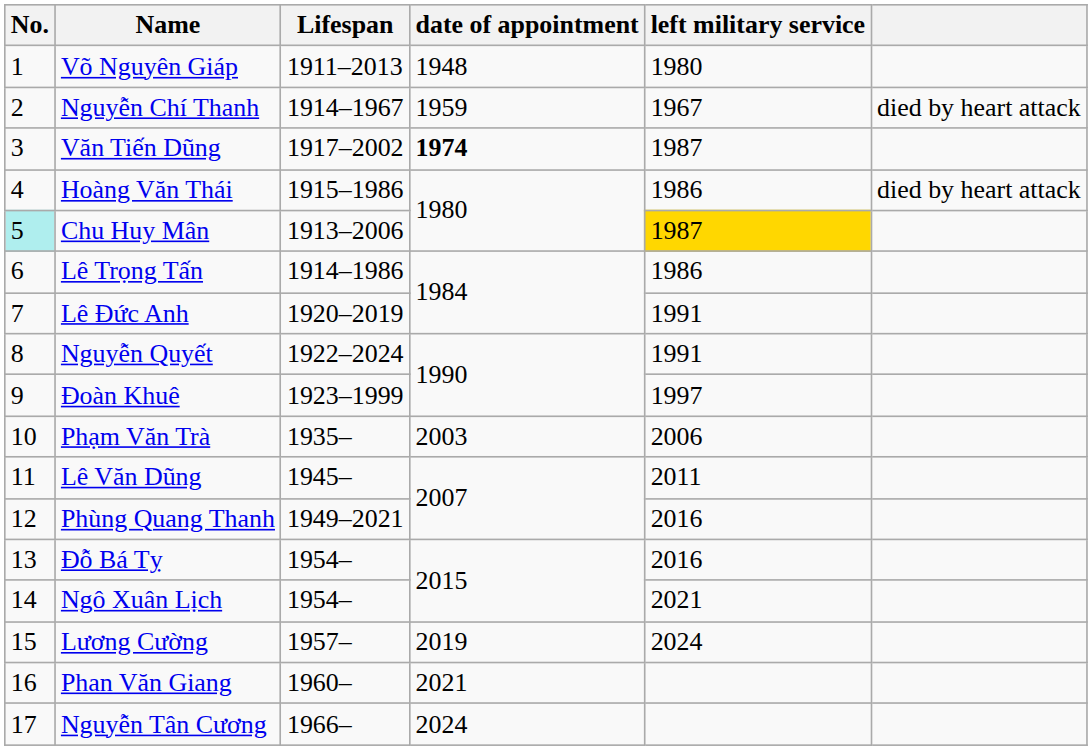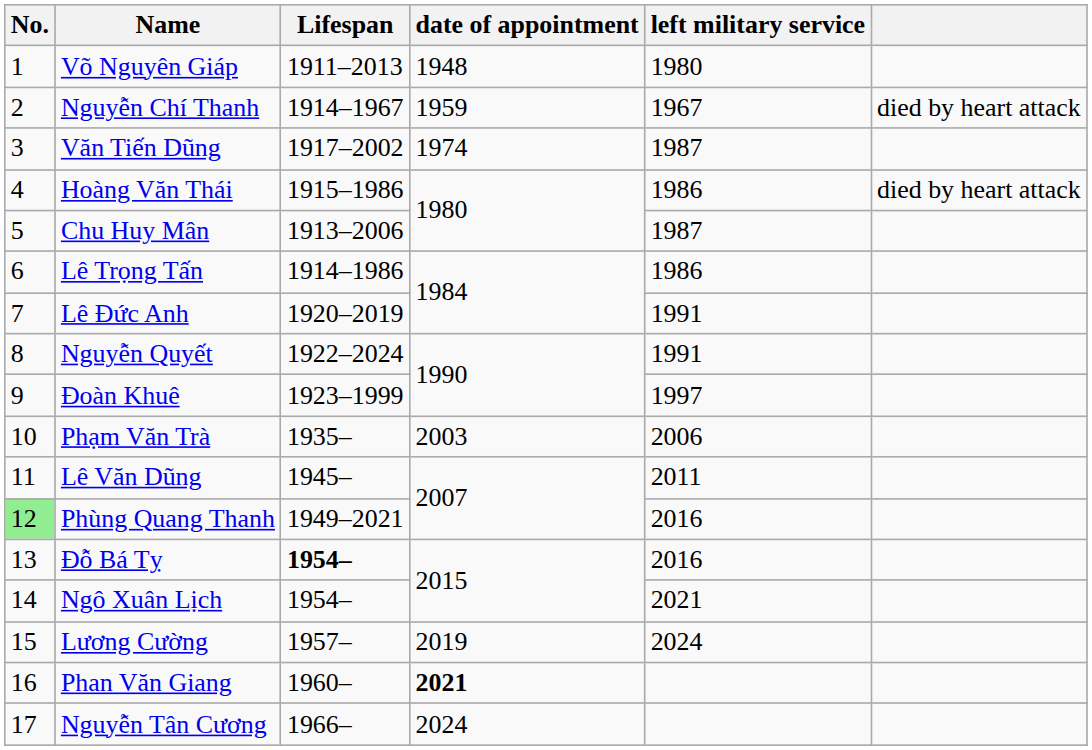(441, 148) bold -> (441, 148) normal
(17, 230) paleturquoise background -> (17, 230) no background
(677, 230) gold background -> (677, 230) no background
(24, 518) no background -> (24, 518) lightgreen background
(319, 559) normal -> (319, 559) bold
(441, 682) normal -> (441, 682) bold
